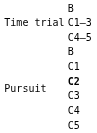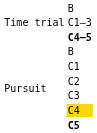(80, 37) normal -> (80, 37) bold
(74, 81) bold -> (74, 81) normal
(74, 110) no background -> (74, 110) gold background
(74, 125) normal -> (74, 125) bold
